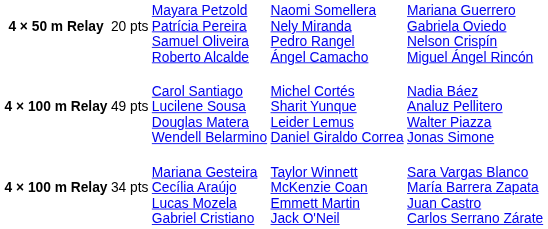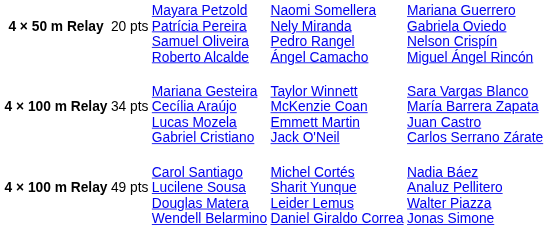rows swapped: (130, 188) <-> (130, 107)
